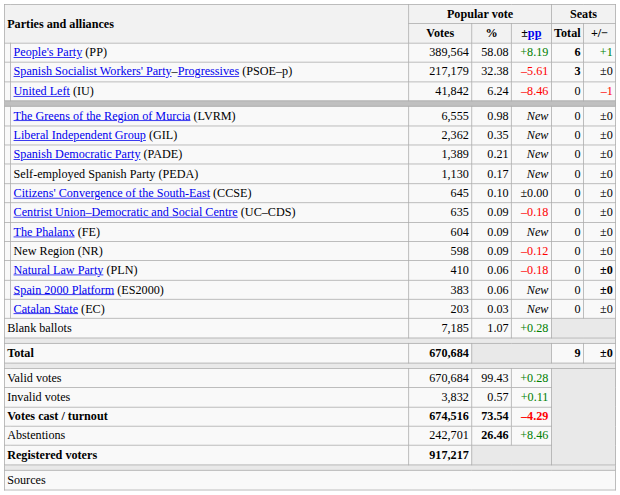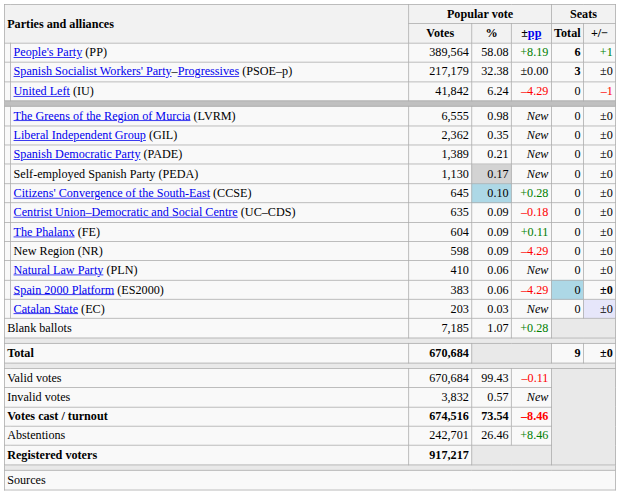(535, 71) –5.61 -> (534, 71) ±0.00
(535, 91) –8.46 -> (535, 91) –4.29
(498, 174) no background -> (498, 174) lightgrey background
(498, 193) no background -> (498, 193) lightblue background
(534, 193) ±0.00 -> (534, 193) +0.28
(538, 231) New -> (535, 231) +0.11
(535, 251) –0.12 -> (535, 251) –4.29
(535, 270) –0.18 -> (538, 270) New
(606, 270) bold -> (606, 270) normal
(538, 289) New -> (535, 289) –4.29
(578, 289) no background -> (578, 289) lightblue background
(606, 309) no background -> (606, 309) lavender background
(534, 378) +0.28 -> (535, 378) –0.11
(535, 397) +0.11 -> (538, 397) New
(535, 416) –4.29 -> (535, 416) –8.46
(495, 435) bold -> (495, 435) normal
